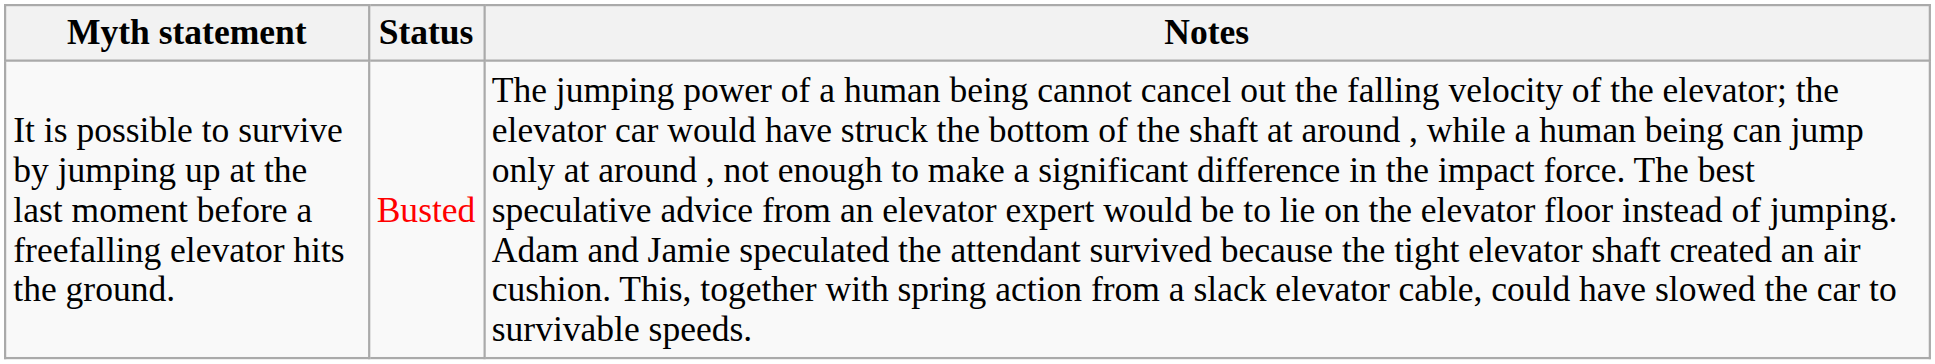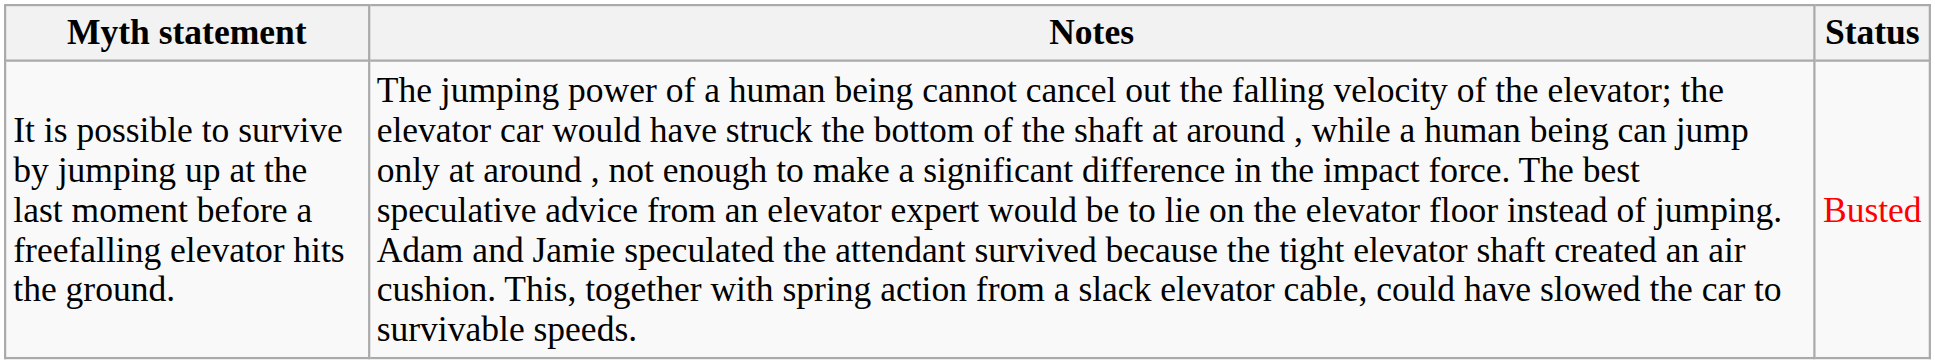columns swapped: (426, 32) <-> (1207, 32)
